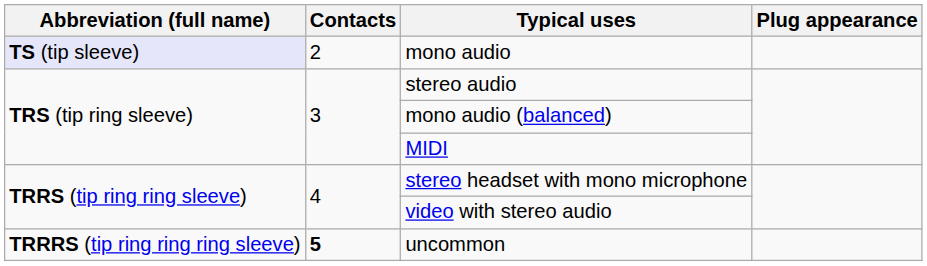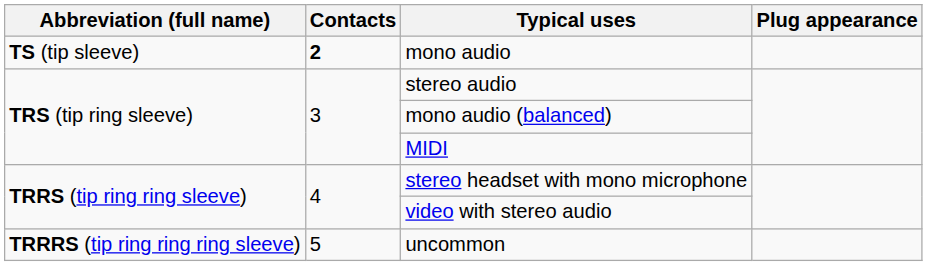(74, 52) lavender background -> (74, 52) no background
(315, 52) normal -> (315, 52) bold
(315, 244) bold -> (315, 244) normal
